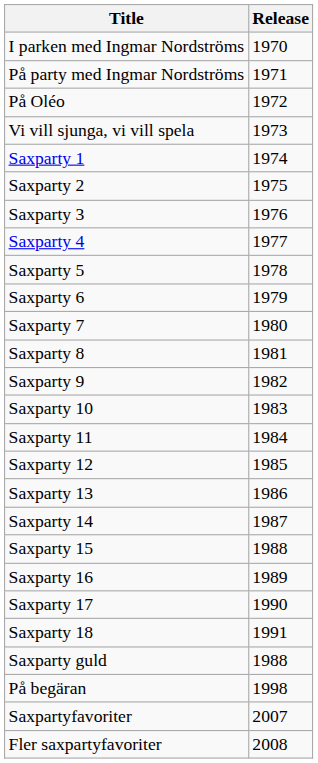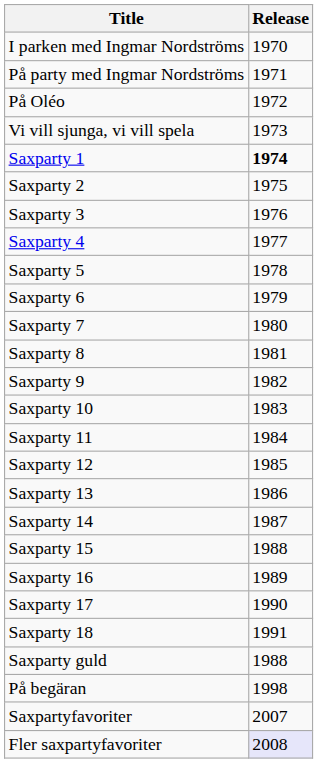(270, 158) normal -> (270, 158) bold
(270, 744) no background -> (270, 744) lavender background
